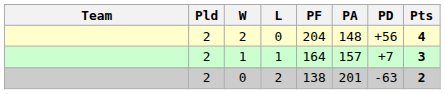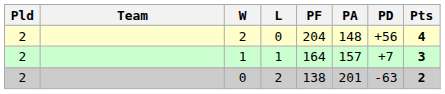columns swapped: (97, 15) <-> (207, 15)
